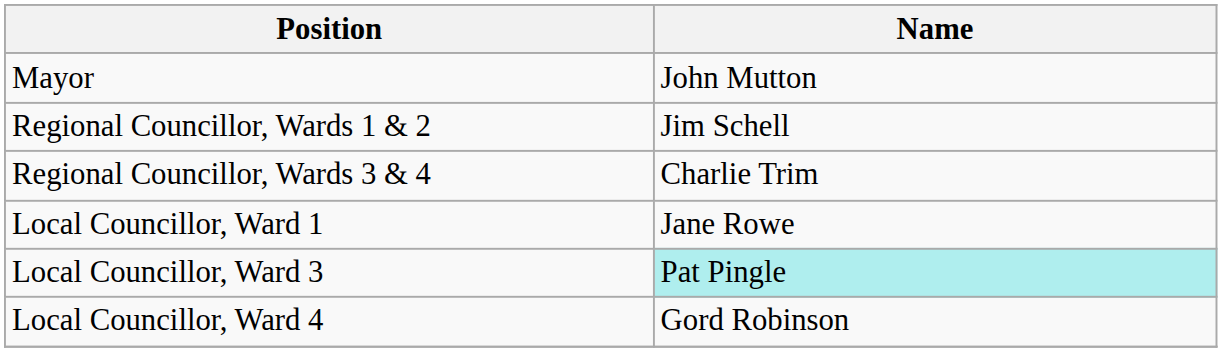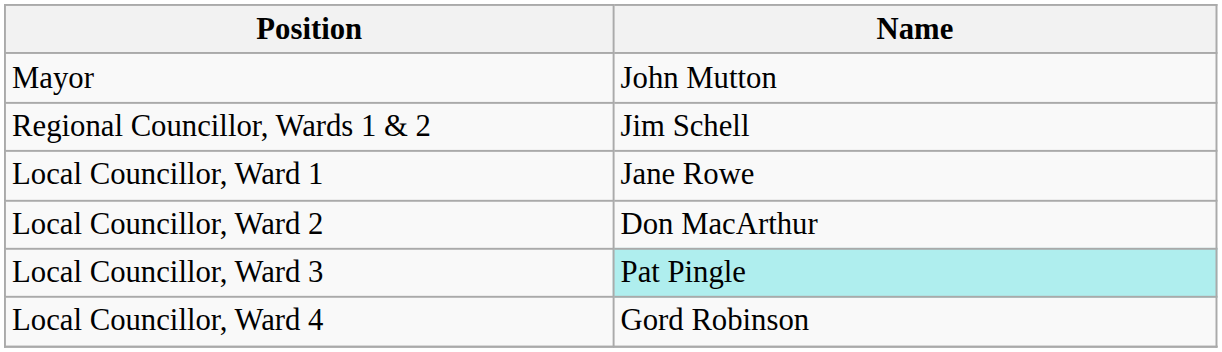- row: (222, 175)
+ row: (168, 223)
